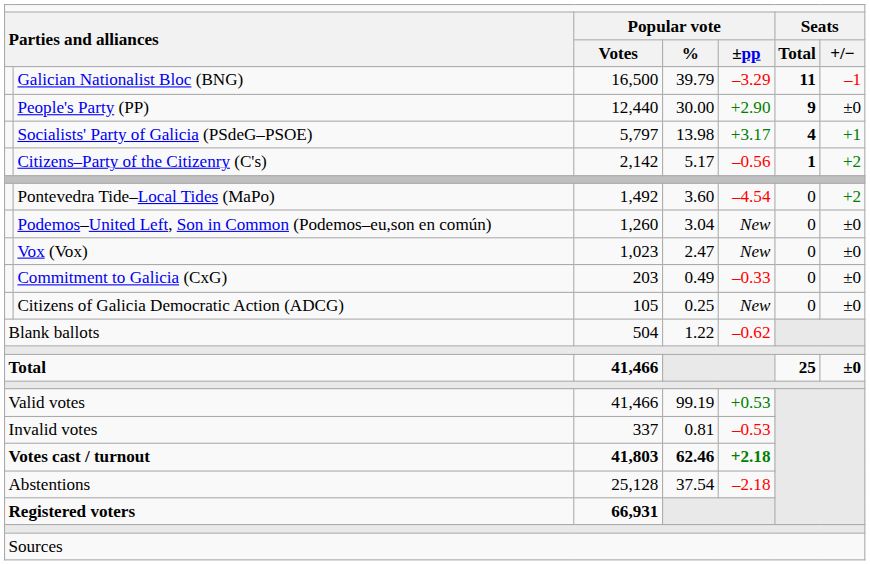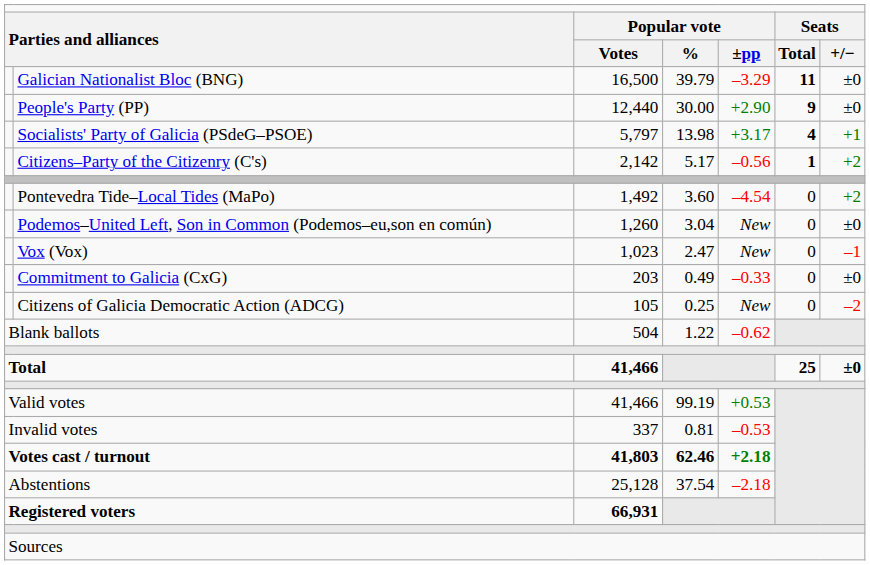(853, 80) –1 -> (852, 80) ±0
(852, 251) ±0 -> (853, 251) –1
(852, 305) ±0 -> (853, 305) –2
